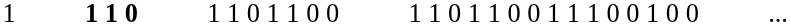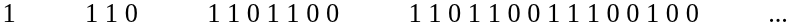(111, 13) bold -> (111, 13) normal
